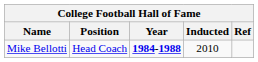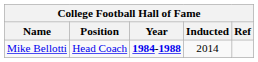(208, 48) 2010 -> (208, 48) 2014
